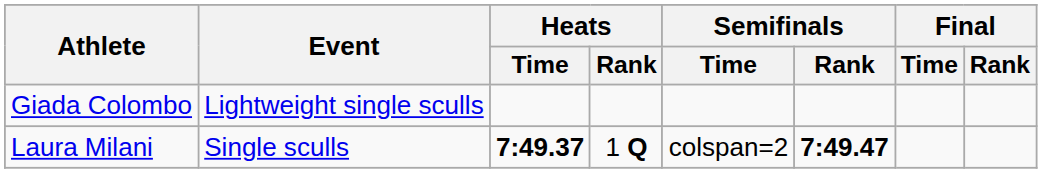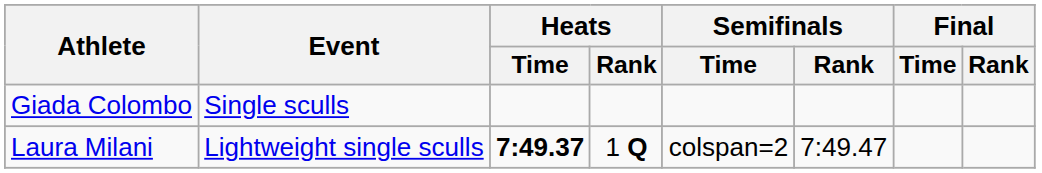(344, 106) Lightweight single sculls -> (277, 106) Single sculls
(277, 147) Single sculls -> (344, 147) Lightweight single sculls
(845, 147) bold -> (844, 147) normal
